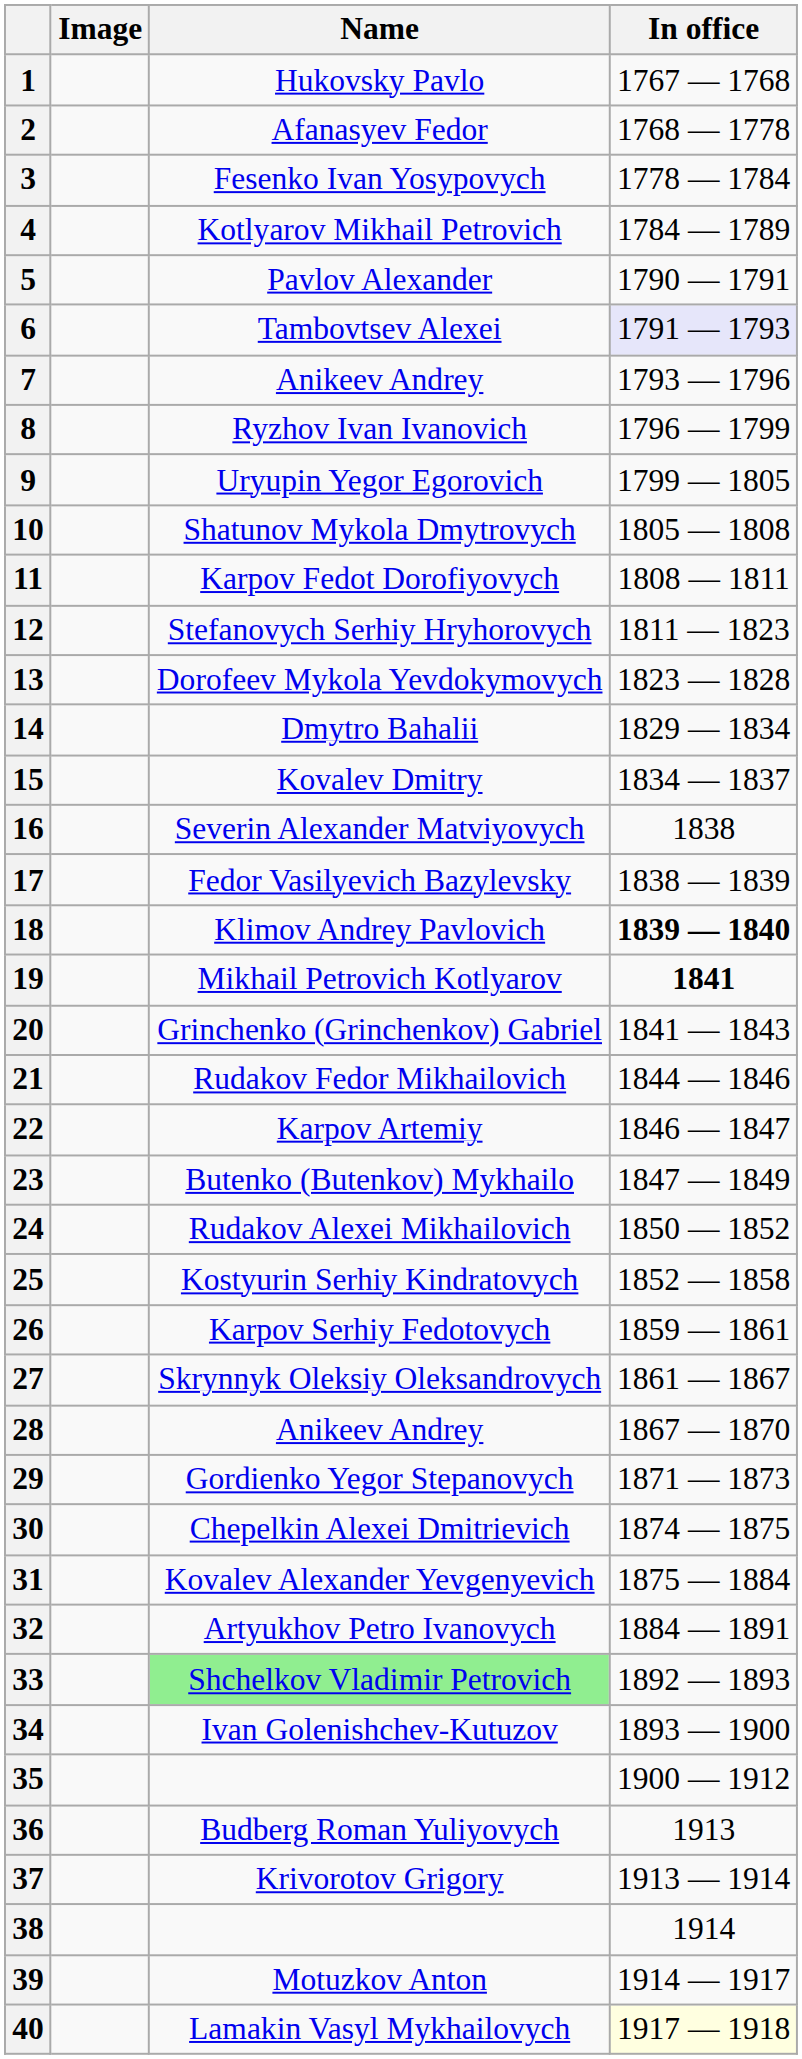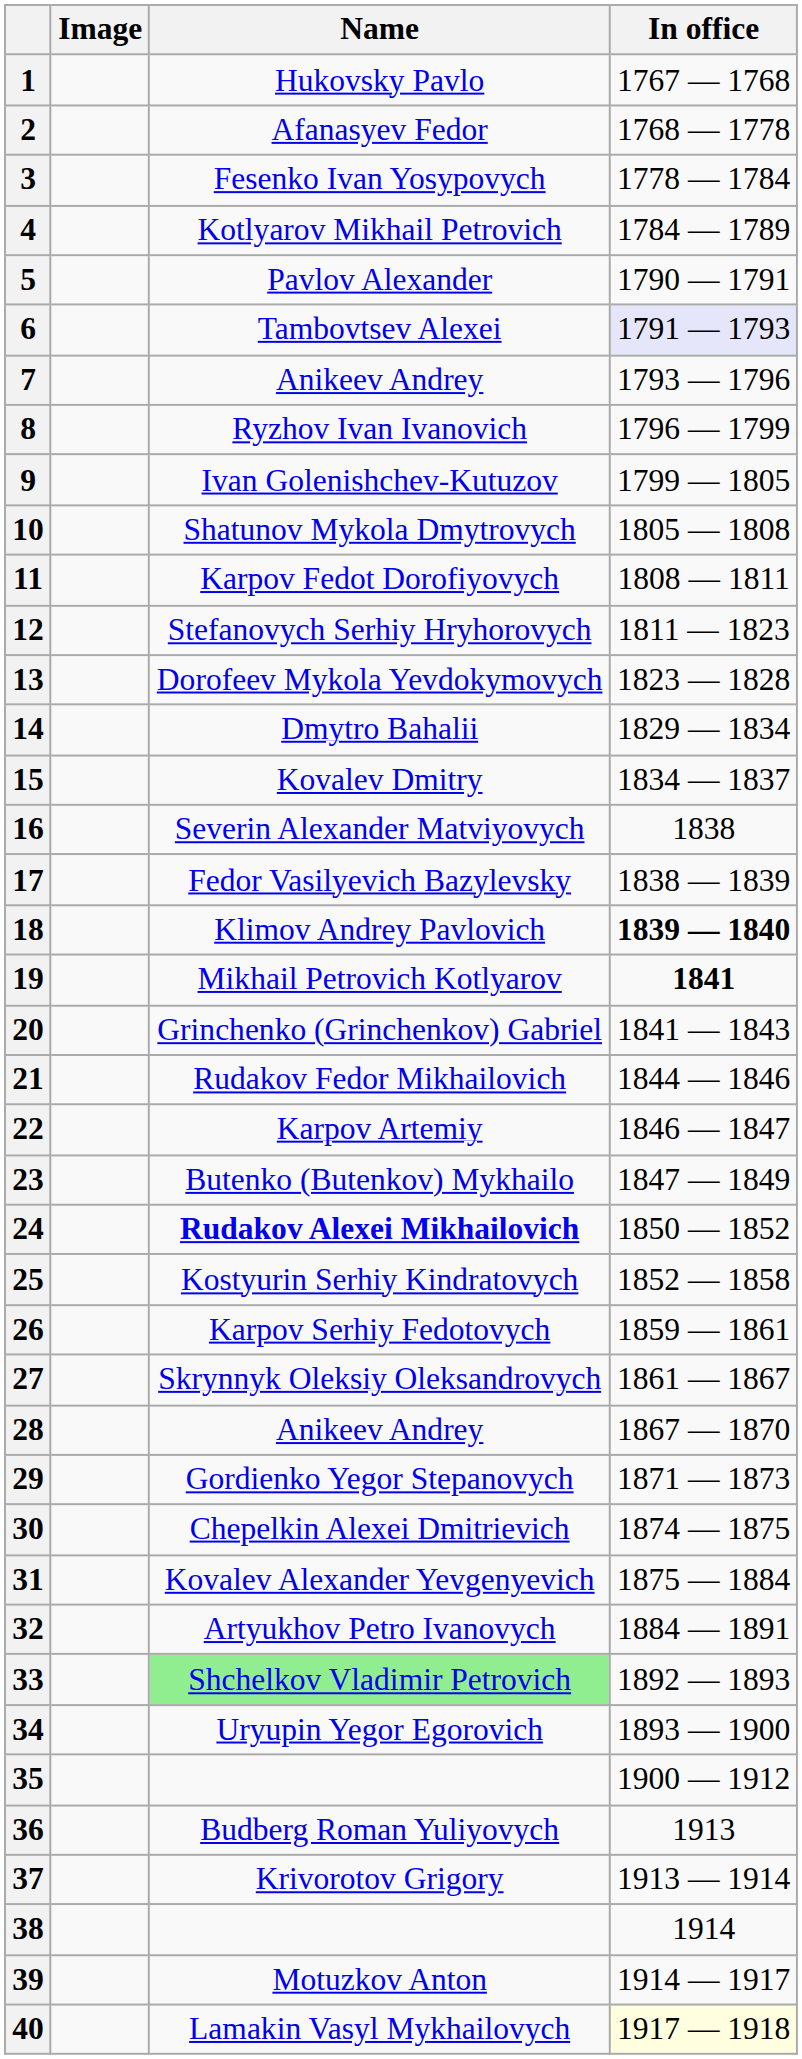(380, 479) Uryupin Yegor Egorovich -> (380, 479) Ivan Golenishchev-Kutuzov
(380, 1229) normal -> (380, 1229) bold
(380, 1729) Ivan Golenishchev-Kutuzov -> (380, 1729) Uryupin Yegor Egorovich
